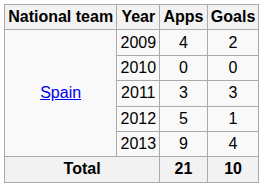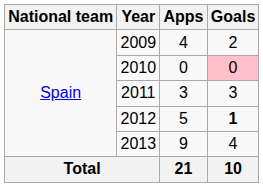(233, 67) no background -> (233, 67) pink background
(233, 118) normal -> (233, 118) bold
